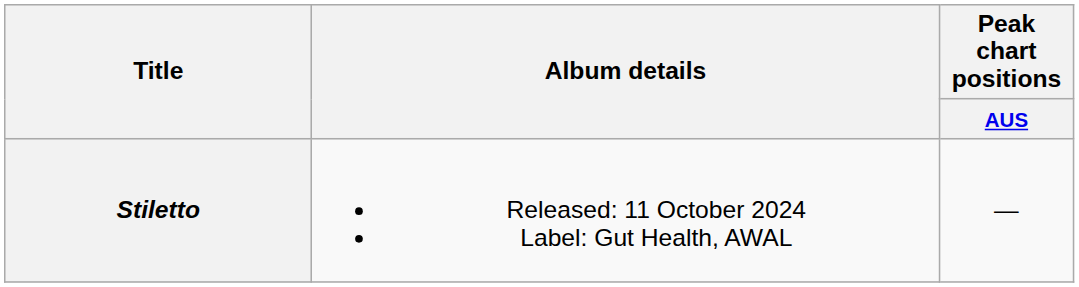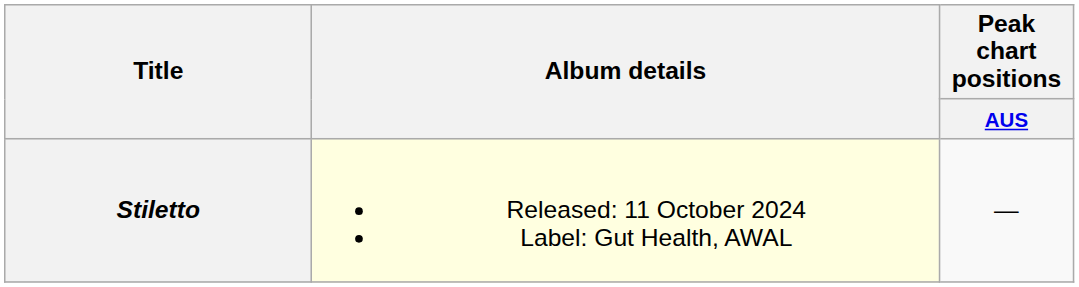(625, 224) no background -> (625, 224) lightyellow background
